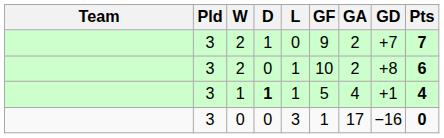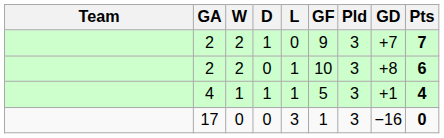columns swapped: (210, 17) <-> (355, 17)
(268, 94) bold -> (267, 94) normal
